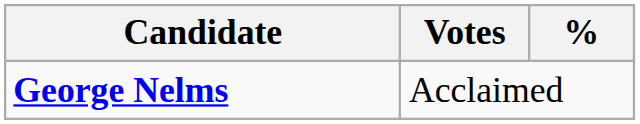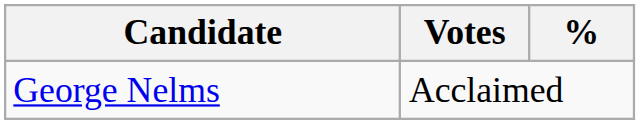(121, 89) bold -> (117, 89) normal
